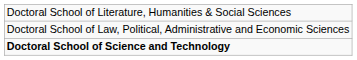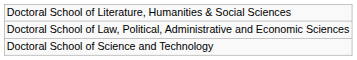(118, 47) bold -> (110, 47) normal
